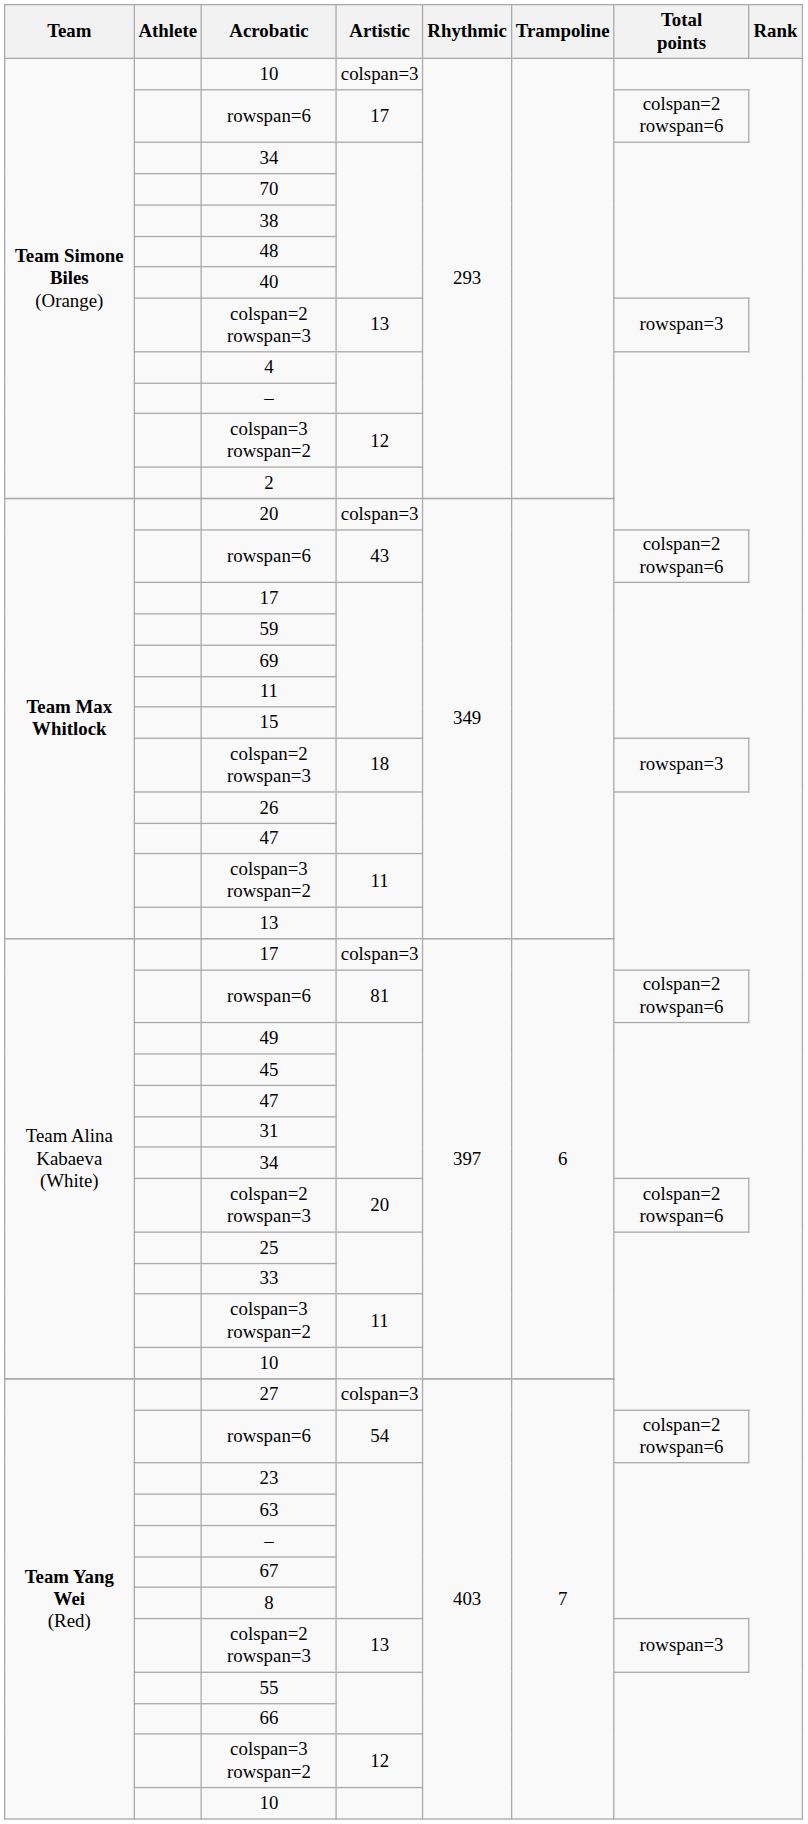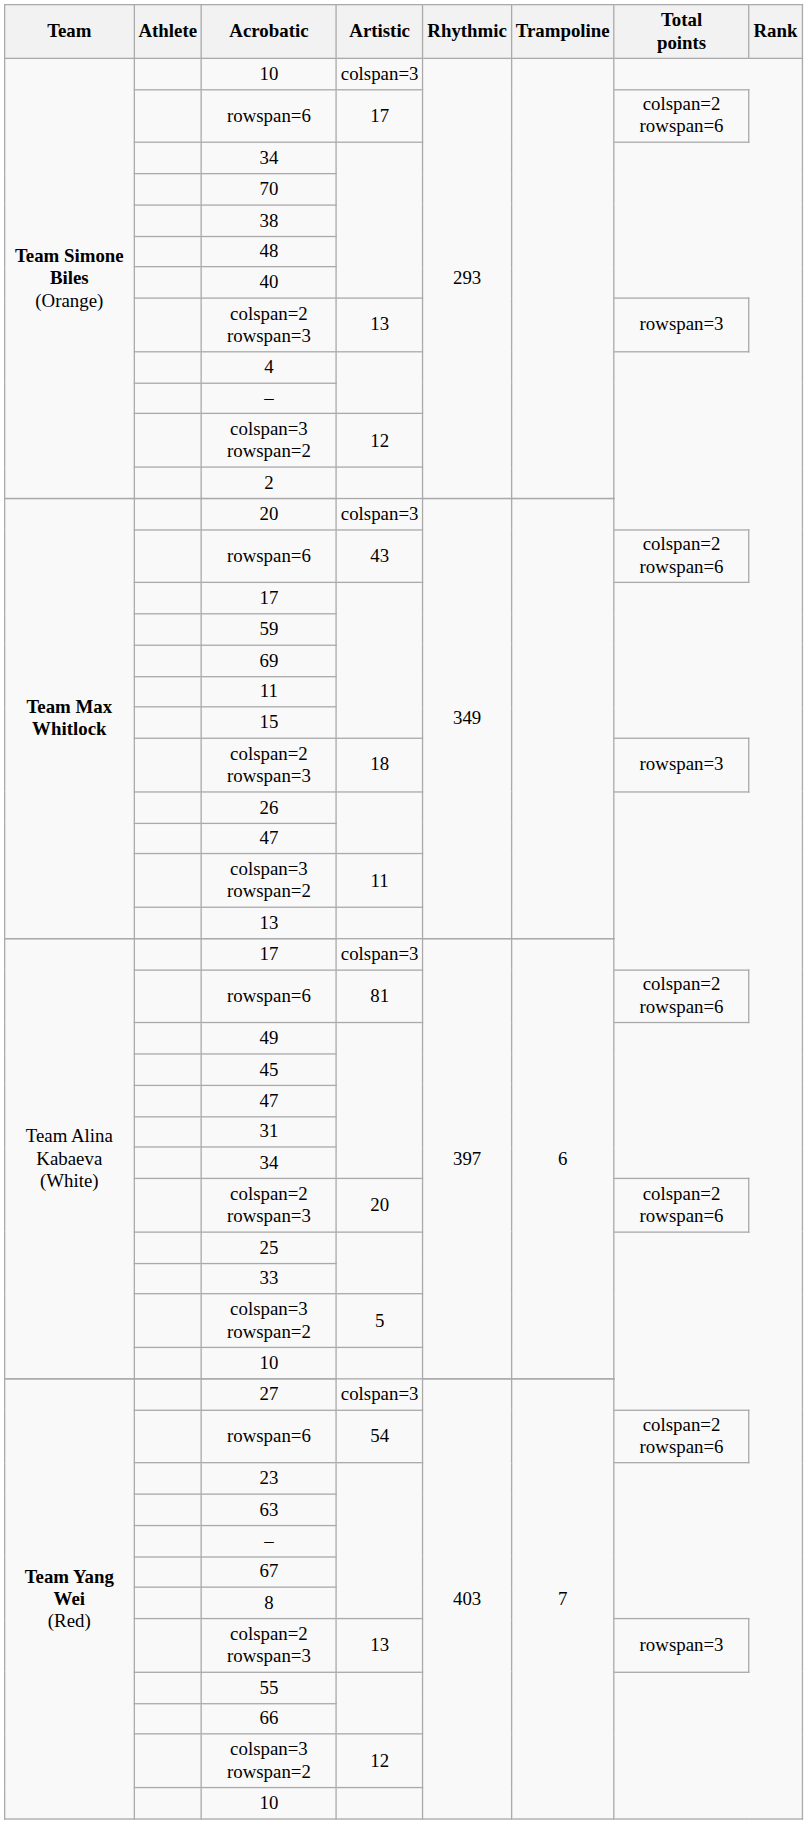(380, 1320) 11 -> (380, 1320) 5
